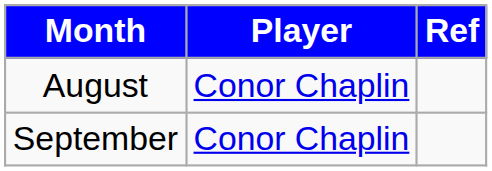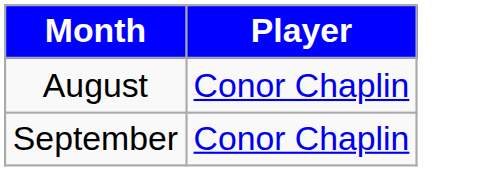- column: (452, 31)
